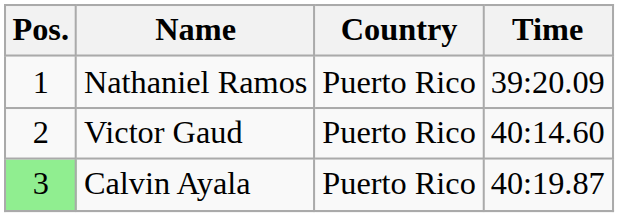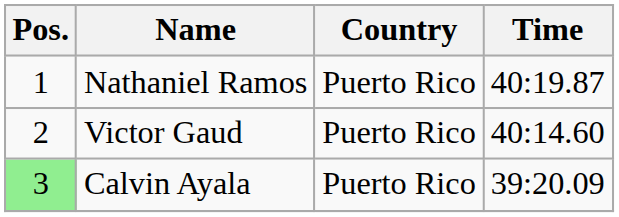(548, 81) 39:20.09 -> (548, 81) 40:19.87
(548, 183) 40:19.87 -> (548, 183) 39:20.09
